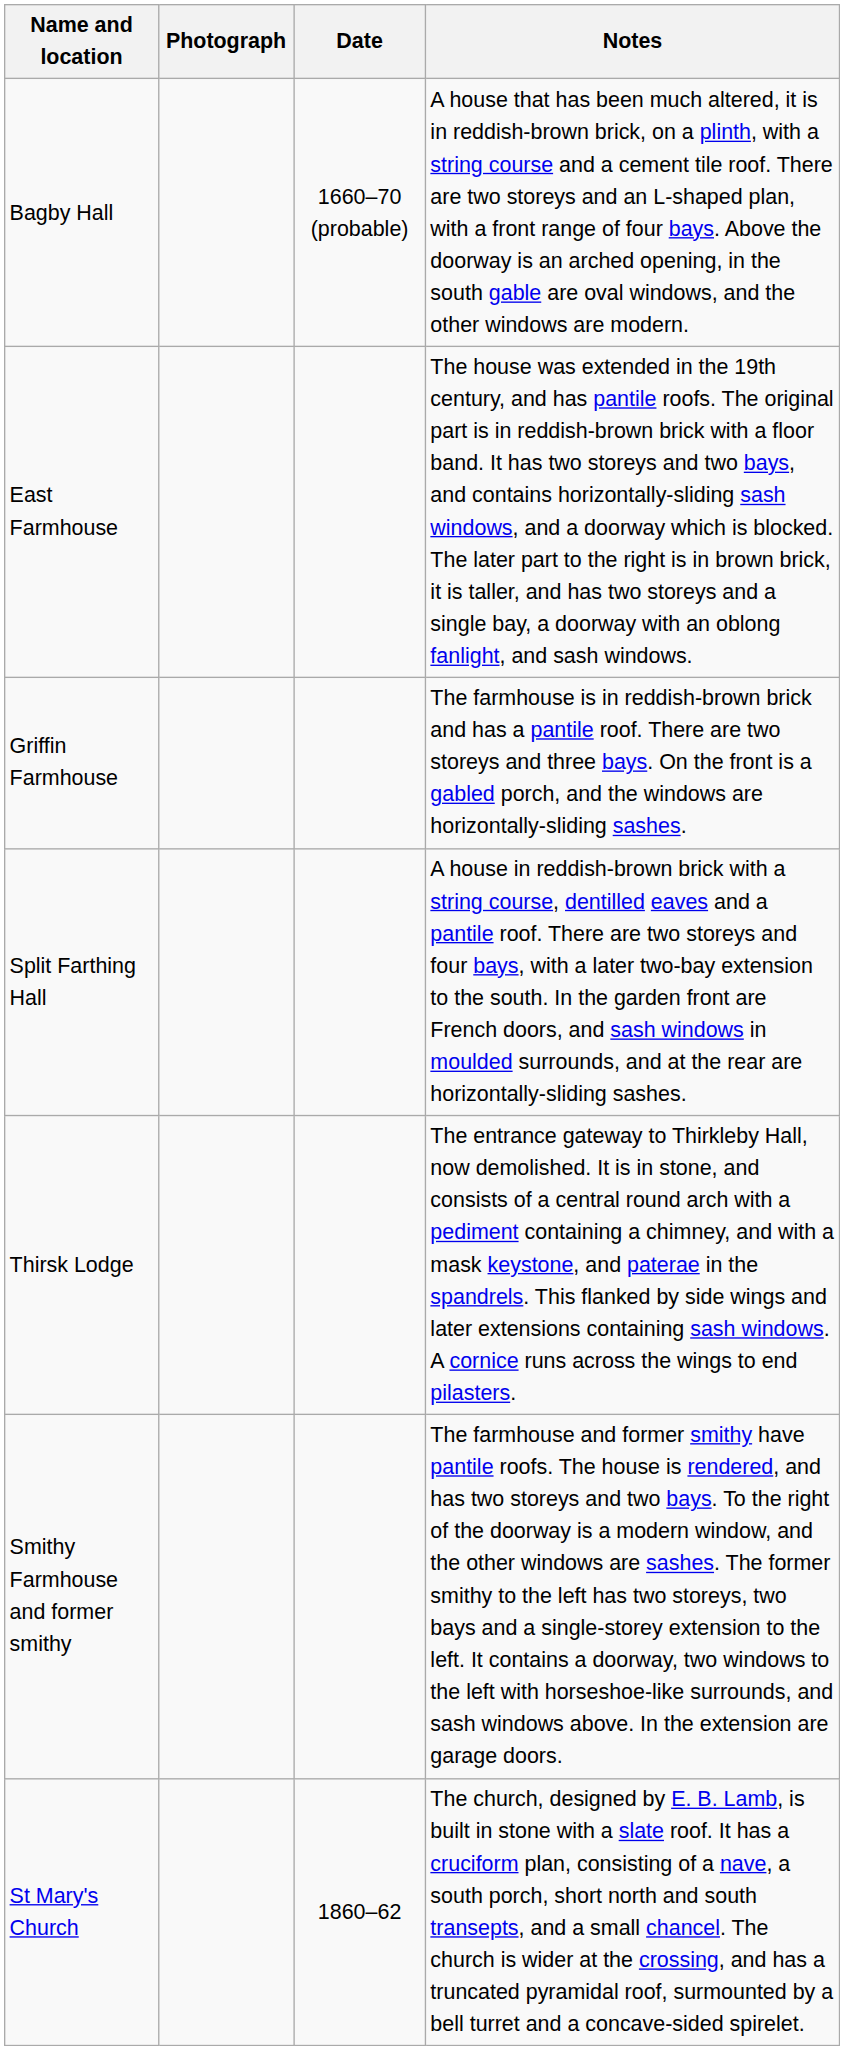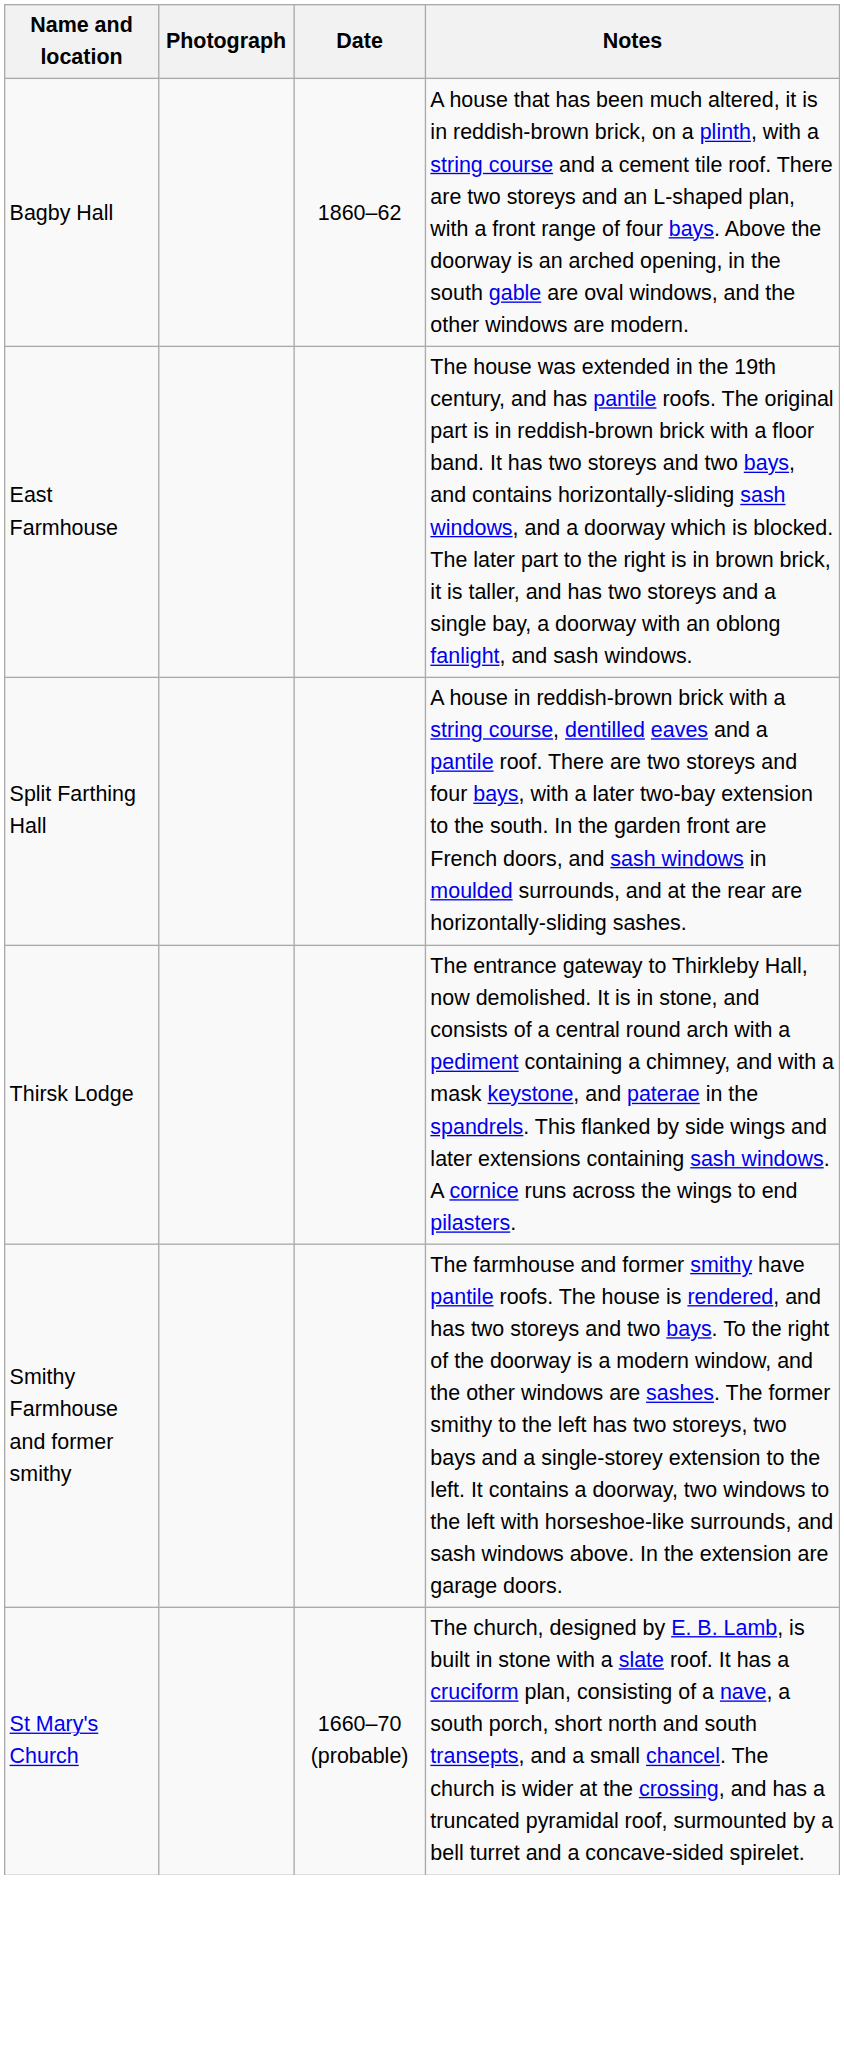(360, 212) 1660–70 (probable) -> (360, 212) 1860–62
- row: (64, 762)
(360, 1911) 1860–62 -> (360, 1741) 1660–70 (probable)
